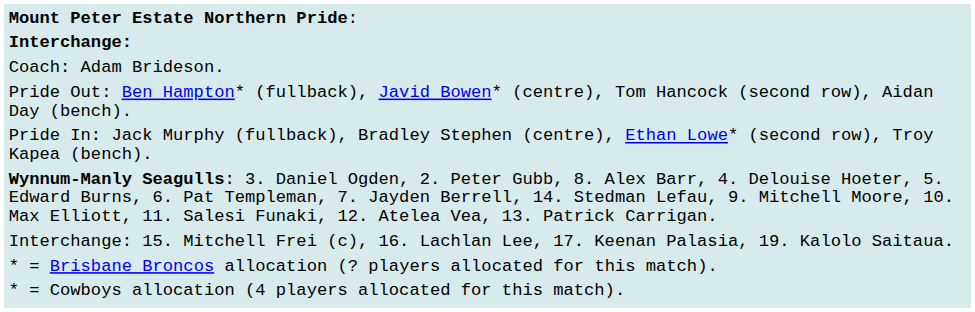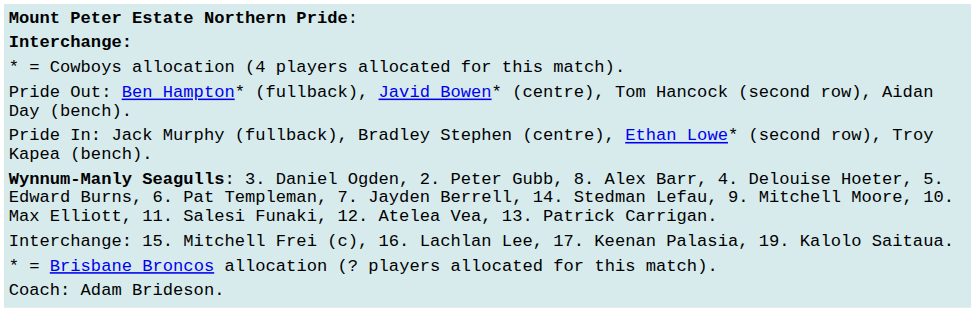(117, 68) Coach: Adam Brideson. -> (317, 68) * = Cowboys allocation (4 players allocated for this match).
(317, 291) * = Cowboys allocation (4 players allocated for this match). -> (117, 291) Coach: Adam Brideson.
